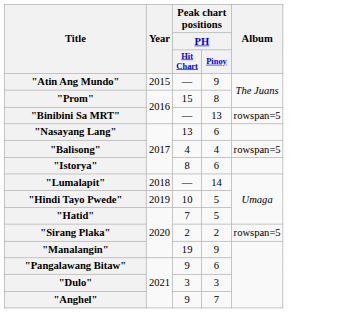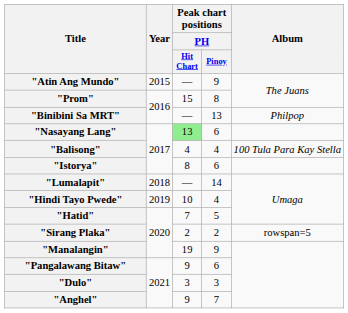(257, 115) rowspan=5 -> (287, 115) Philpop
(187, 132) no background -> (187, 132) lightgreen background
(257, 149) rowspan=5 -> (287, 149) 100 Tula Para Kay Stella
(216, 199) 5 -> (216, 199) 4
